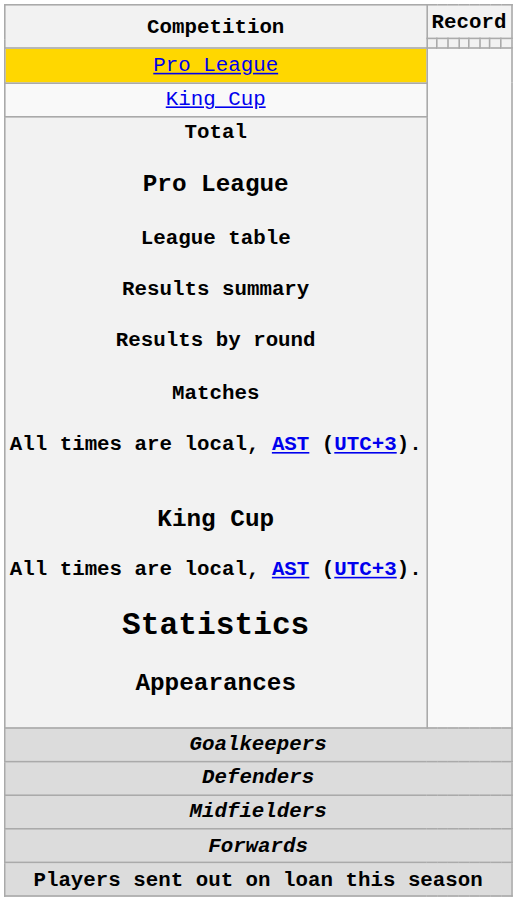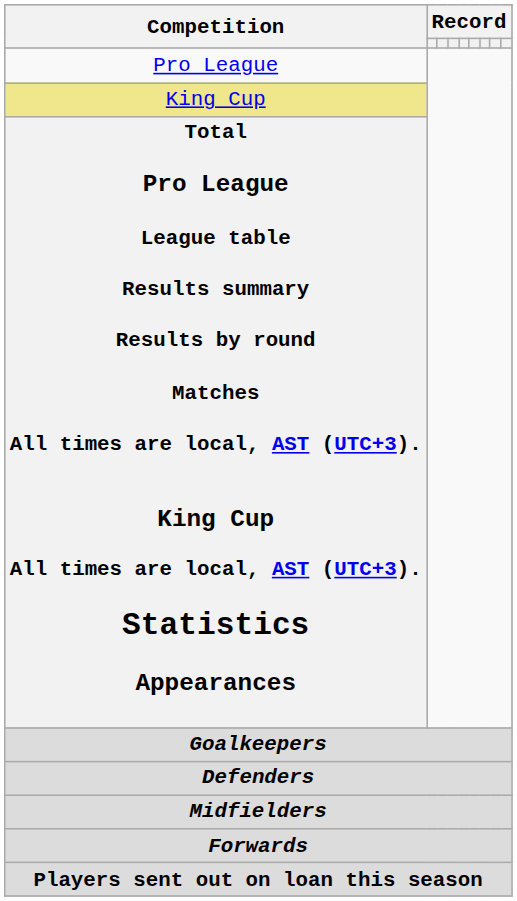(216, 66) gold background -> (216, 66) no background
(216, 99) no background -> (216, 99) khaki background
